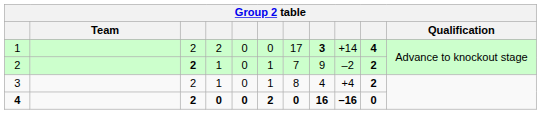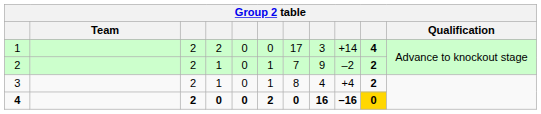(322, 48) bold -> (322, 48) normal
(193, 65) bold -> (193, 65) normal
(374, 100) no background -> (374, 100) gold background
